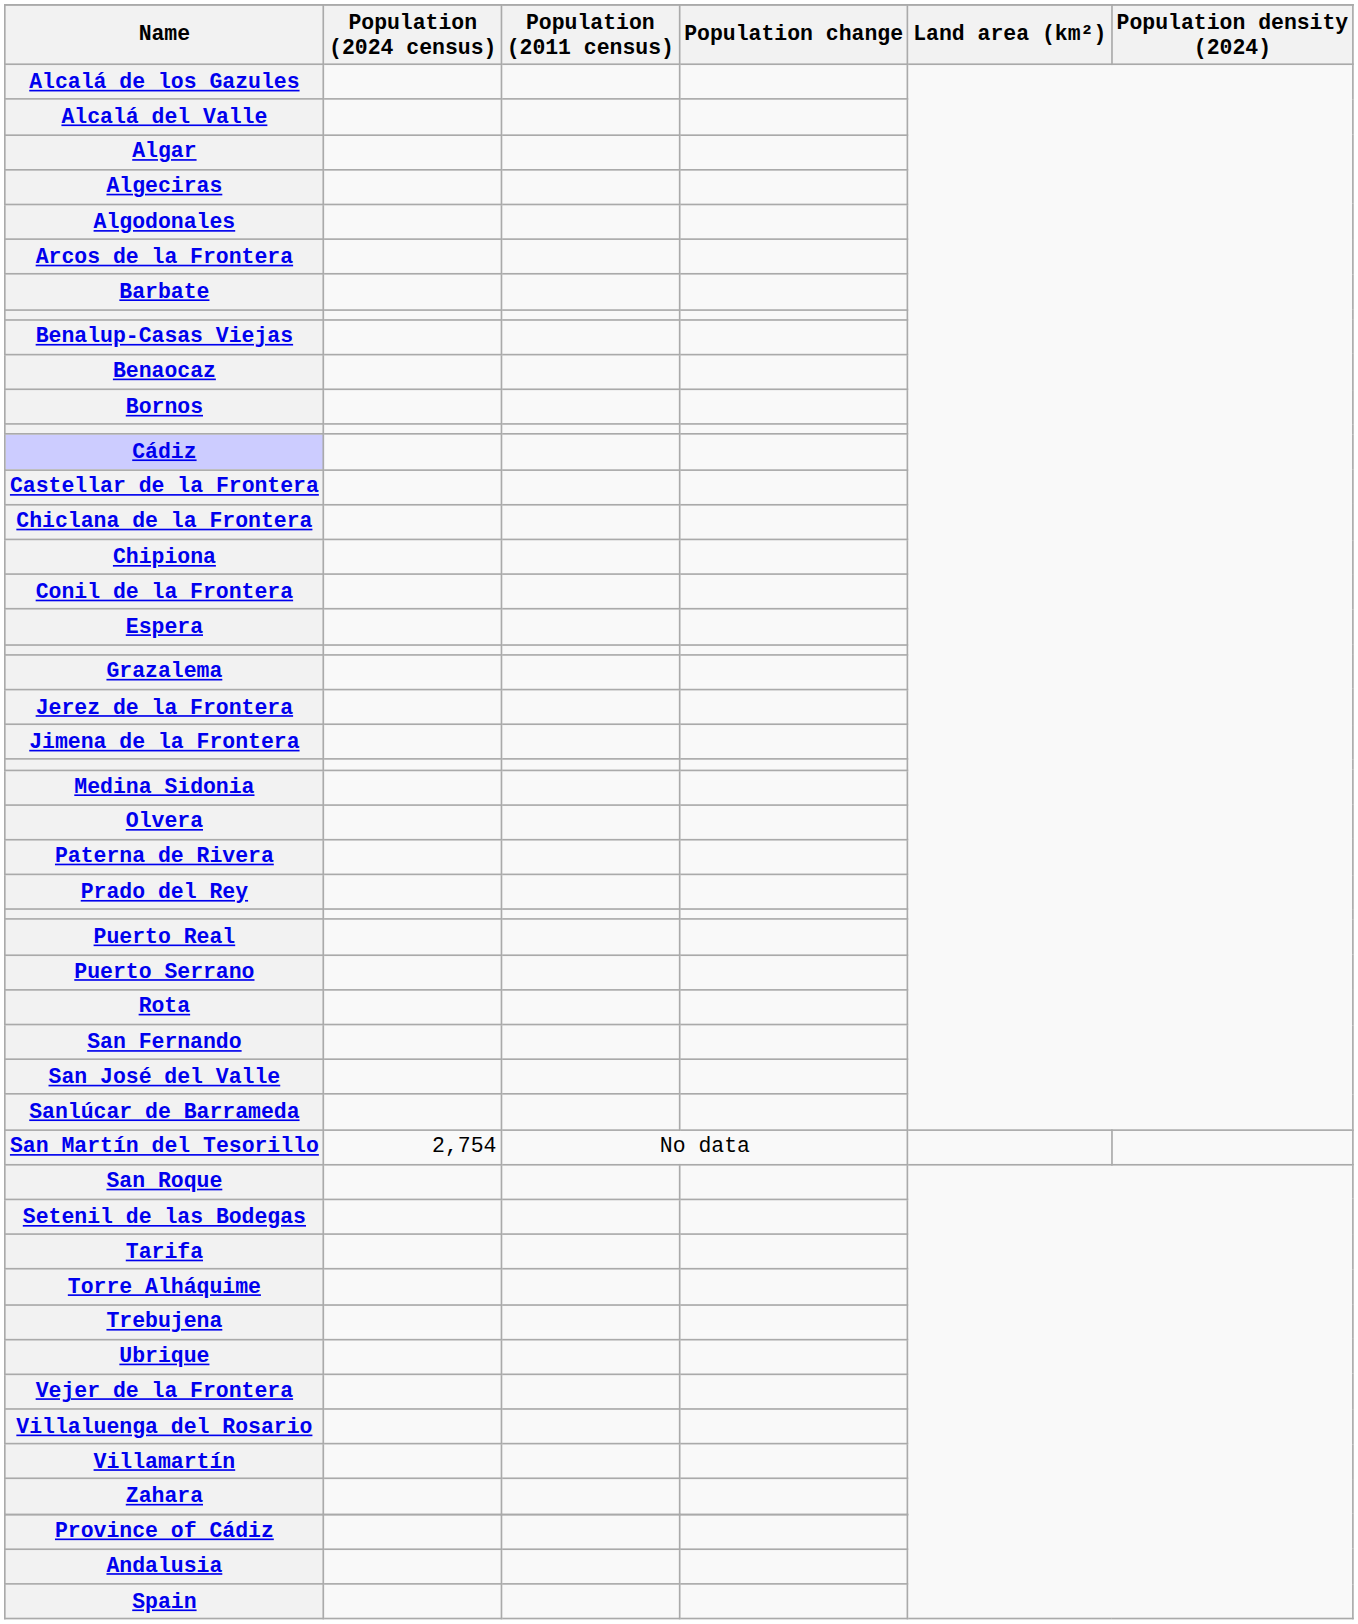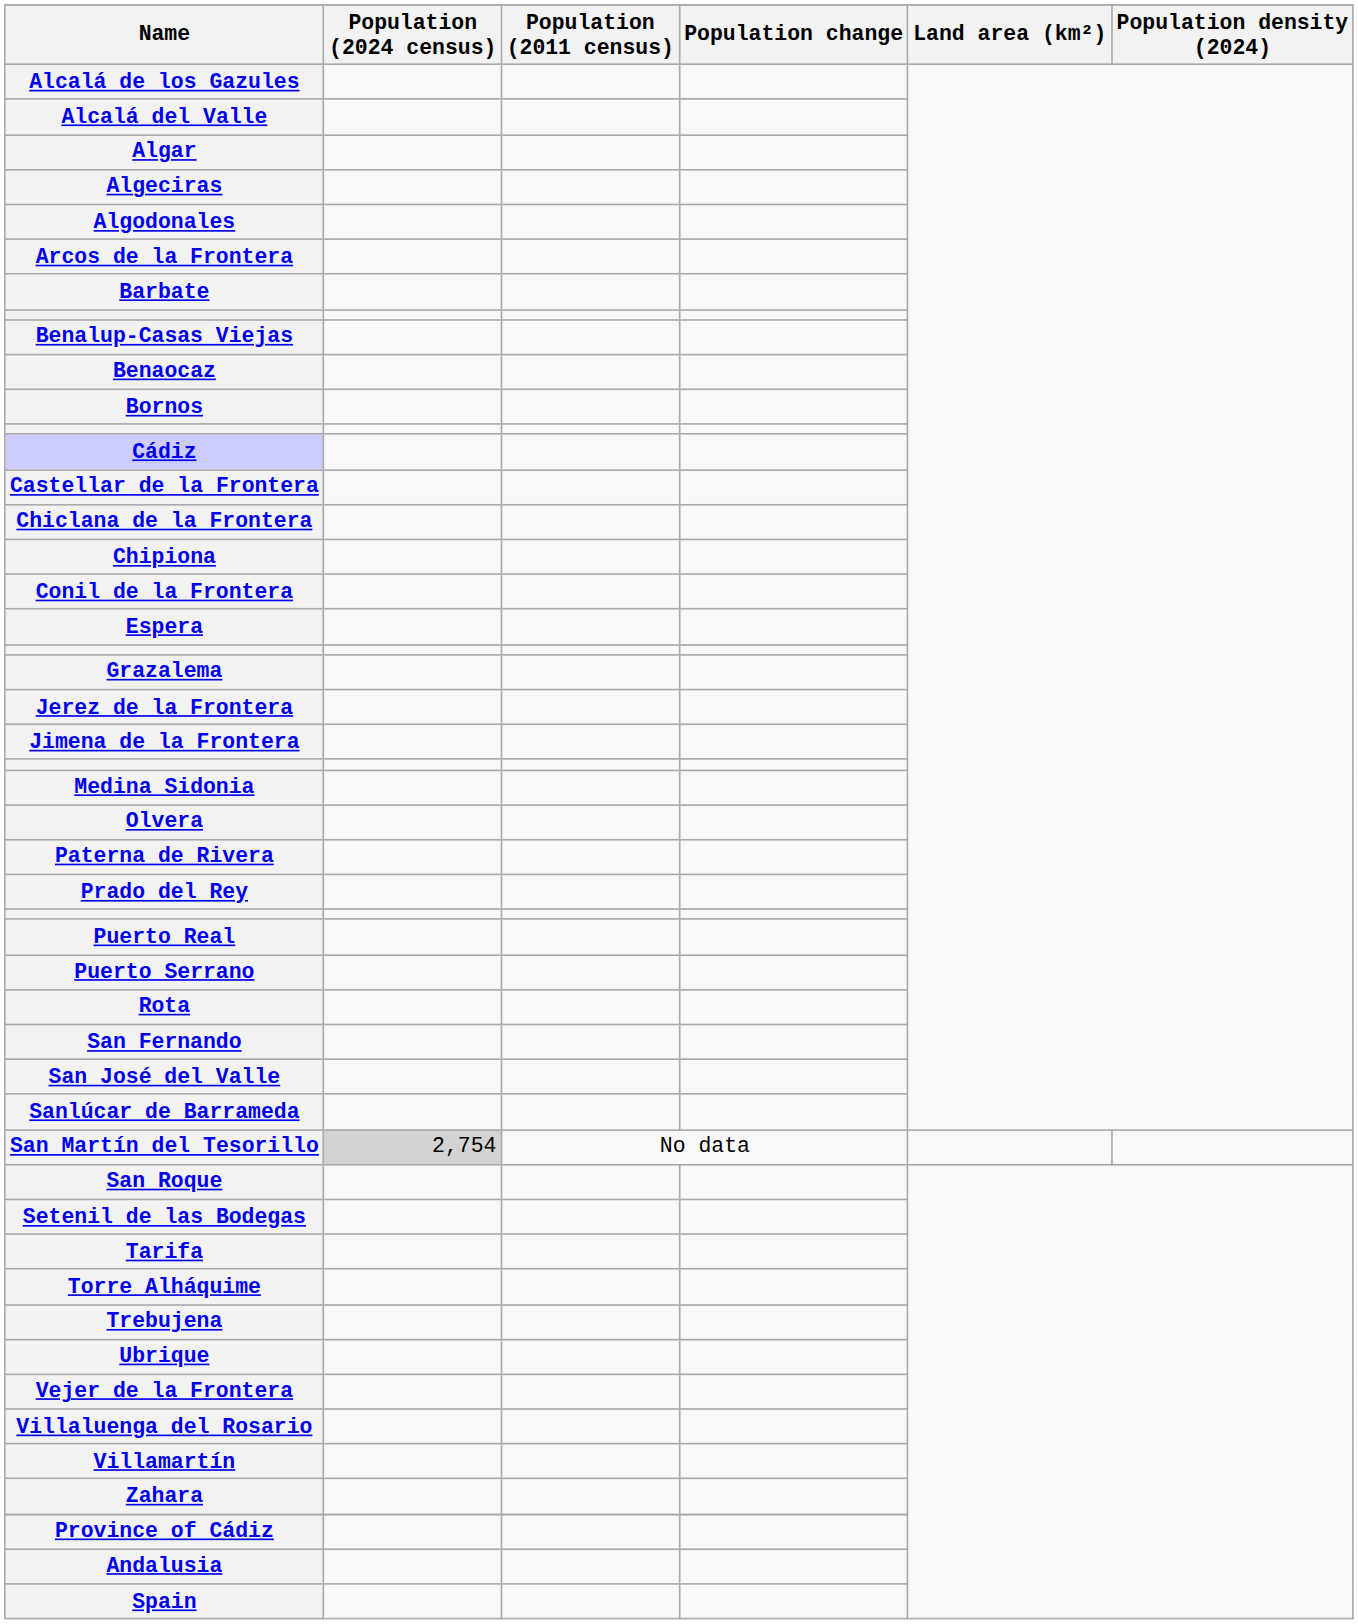(464, 1147) no background -> (464, 1147) lightgrey background
